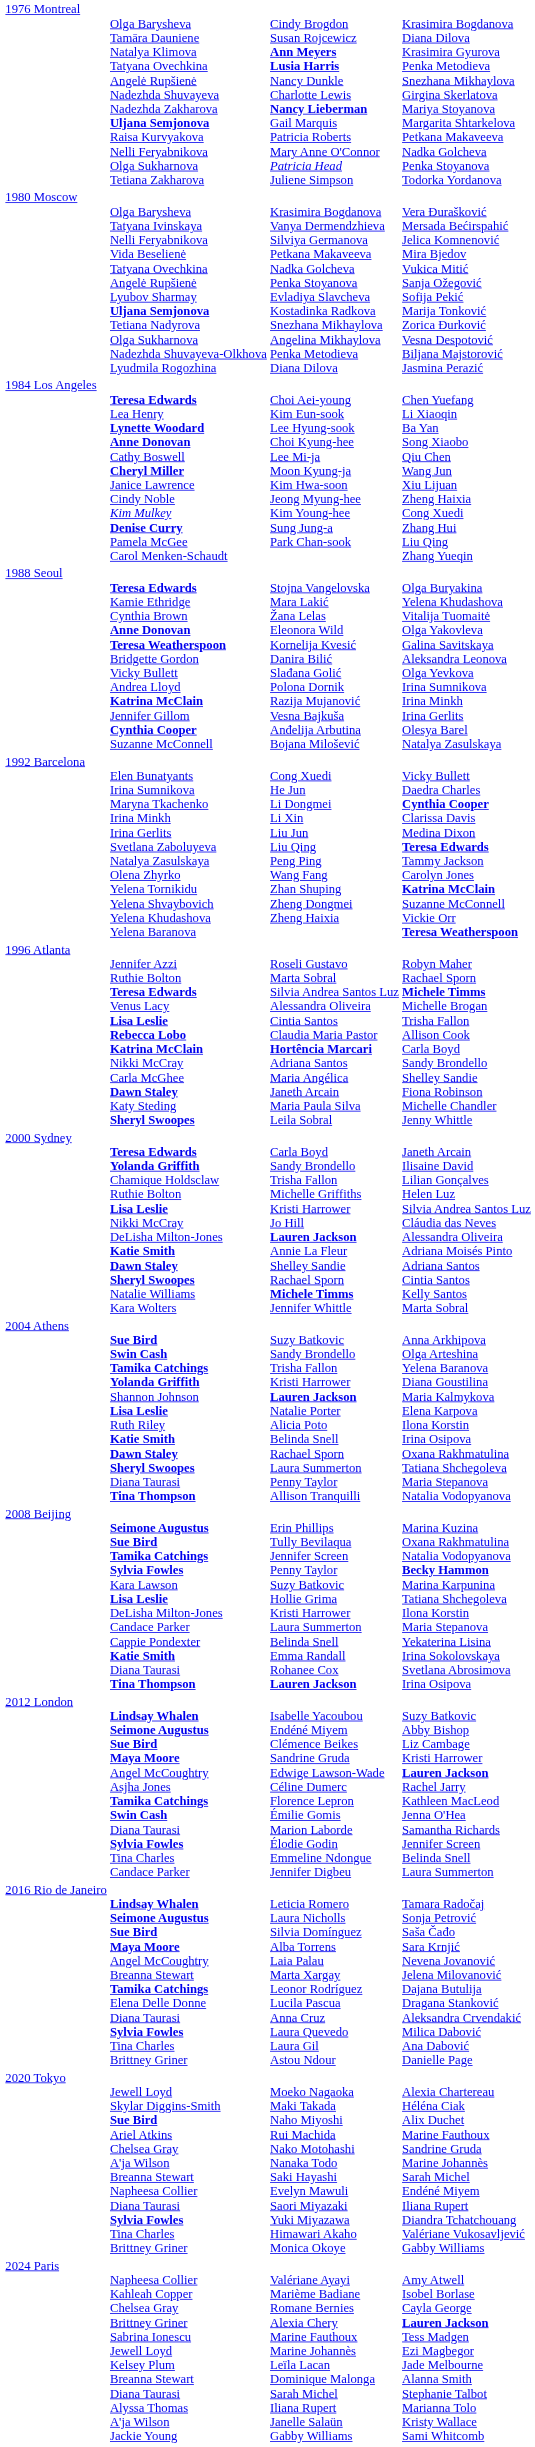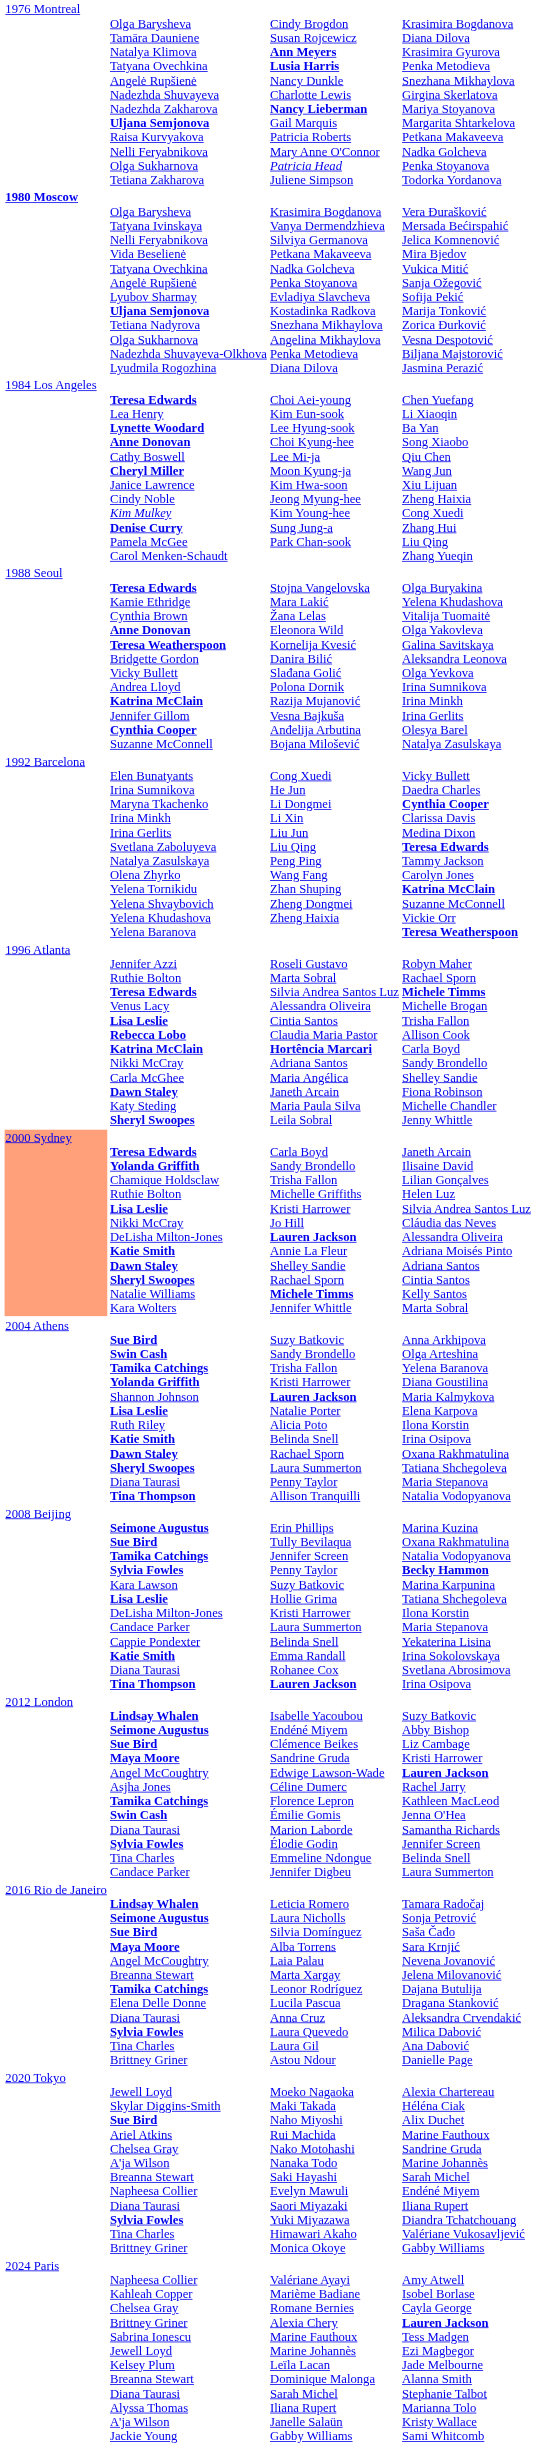(41, 197) normal -> (42, 197) bold
(39, 1137) no background -> (39, 1137) lightsalmon background
